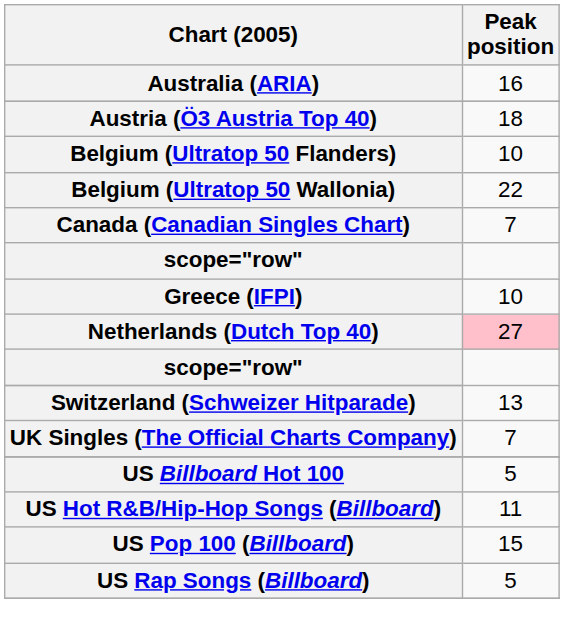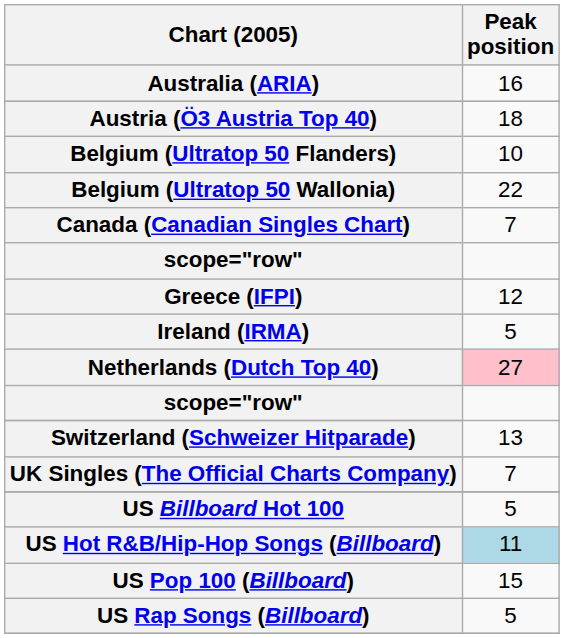(511, 296) 10 -> (511, 296) 12
+ row: (233, 331)
(511, 509) no background -> (511, 544) lightblue background
